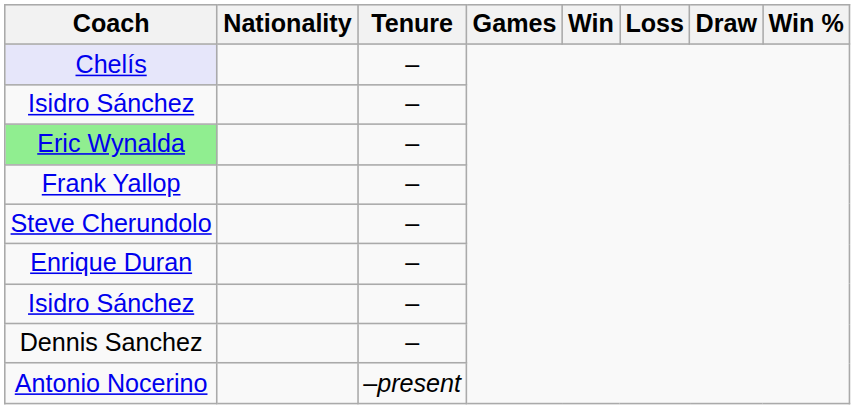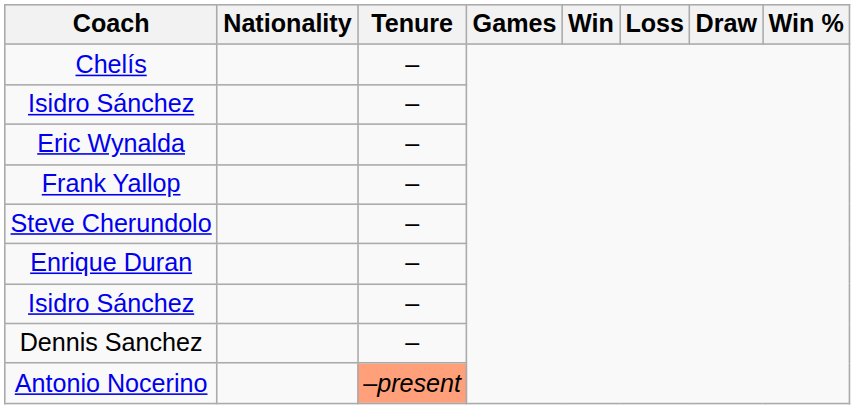(111, 64) lavender background -> (111, 64) no background
(111, 143) lightgreen background -> (111, 143) no background
(412, 382) no background -> (412, 382) lightsalmon background
